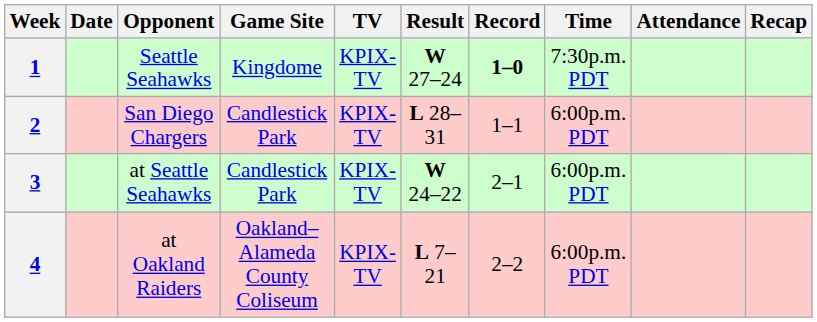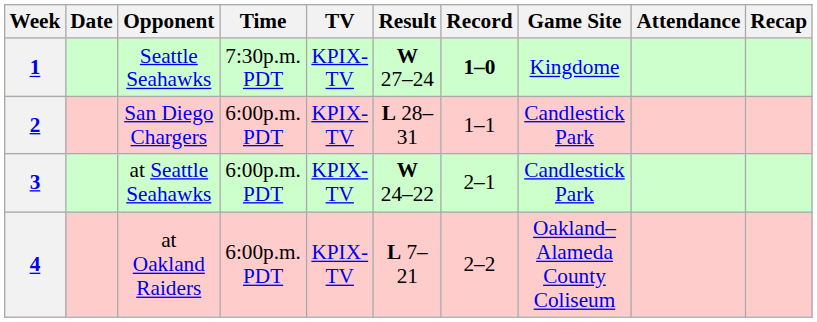columns swapped: (588, 21) <-> (277, 21)
